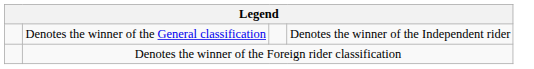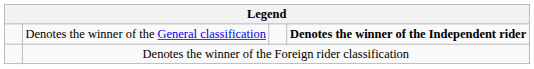(400, 34) normal -> (408, 34) bold
